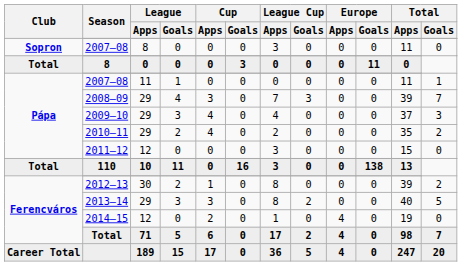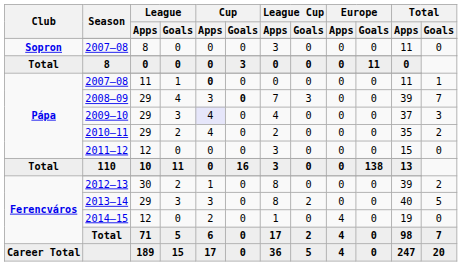(210, 81) normal -> (210, 81) bold
(243, 98) normal -> (243, 98) bold
(210, 115) no background -> (210, 115) lavender background
